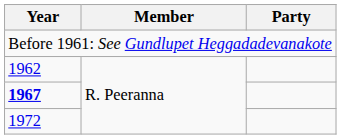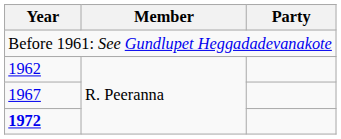(25, 95) bold -> (25, 95) normal
(25, 120) normal -> (25, 120) bold
